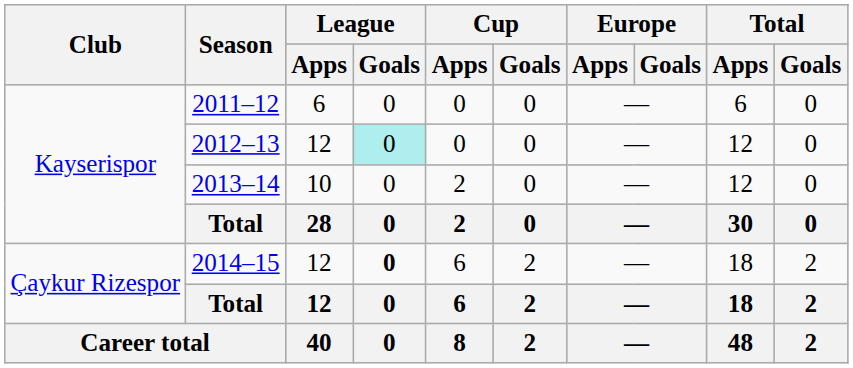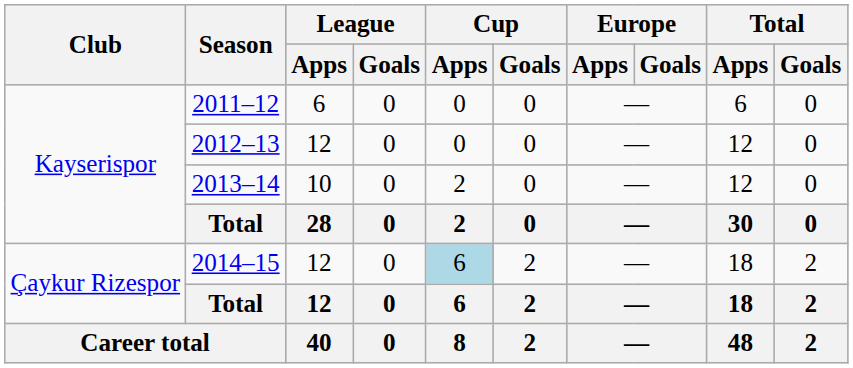(389, 143) paleturquoise background -> (389, 143) no background
(389, 263) bold -> (389, 263) normal
(460, 263) no background -> (460, 263) lightblue background
